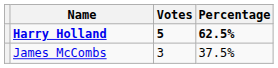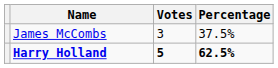rows swapped: (60, 34) <-> (60, 53)
